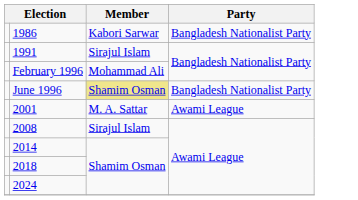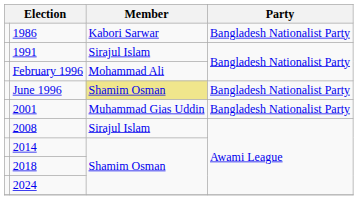(118, 109) M. A. Sattar -> (147, 109) Muhammad Gias Uddin
(207, 109) Awami League -> (280, 109) Bangladesh Nationalist Party
